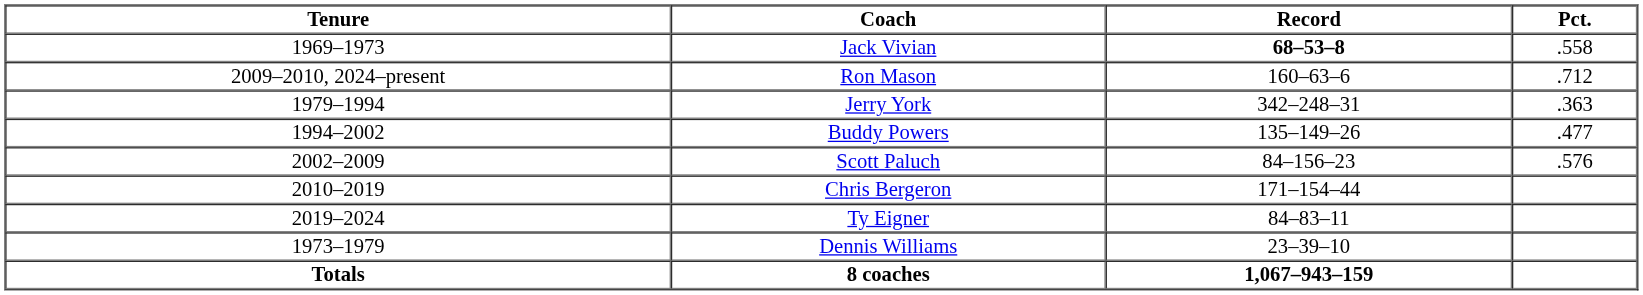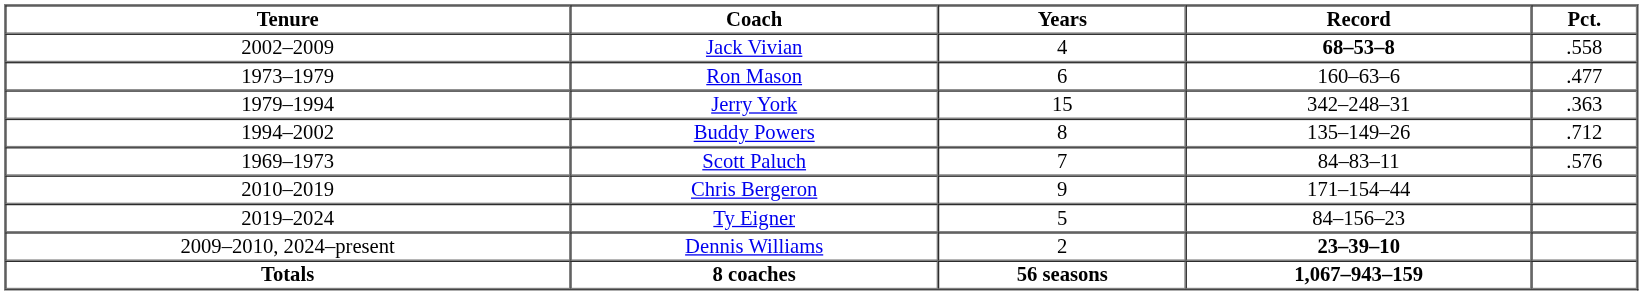+ column: (1062, 19)
(338, 47) 1969–1973 -> (288, 47) 2002–2009
(338, 76) 2009–2010, 2024–present -> (288, 76) 1973–1979
(1575, 76) .712 -> (1584, 76) .477
(1575, 132) .477 -> (1584, 132) .712
(338, 161) 2002–2009 -> (288, 161) 1969–1973
(1309, 161) 84–156–23 -> (1359, 161) 84–83–11
(1309, 217) 84–83–11 -> (1359, 217) 84–156–23
(338, 246) 1973–1979 -> (288, 246) 2009–2010, 2024–present
(1309, 246) normal -> (1359, 246) bold
